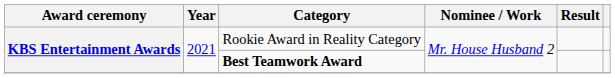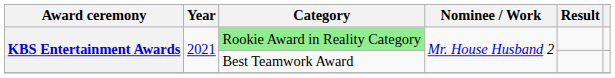(322, 38) no background -> (322, 38) lightgreen background
(292, 61) bold -> (288, 61) normal
